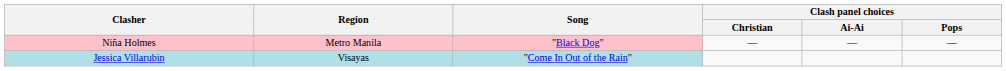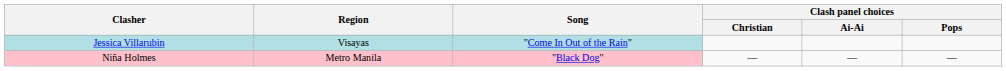rows swapped: (129, 43) <-> (129, 58)
